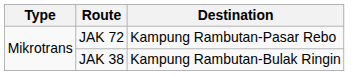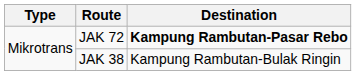(233, 37) normal -> (239, 37) bold
